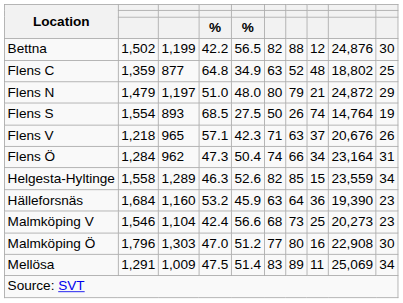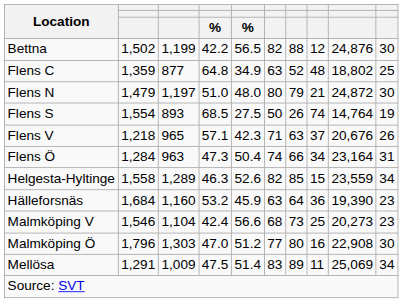(387, 92) 29 -> (387, 92) 30
(173, 157) 962 -> (173, 157) 963
